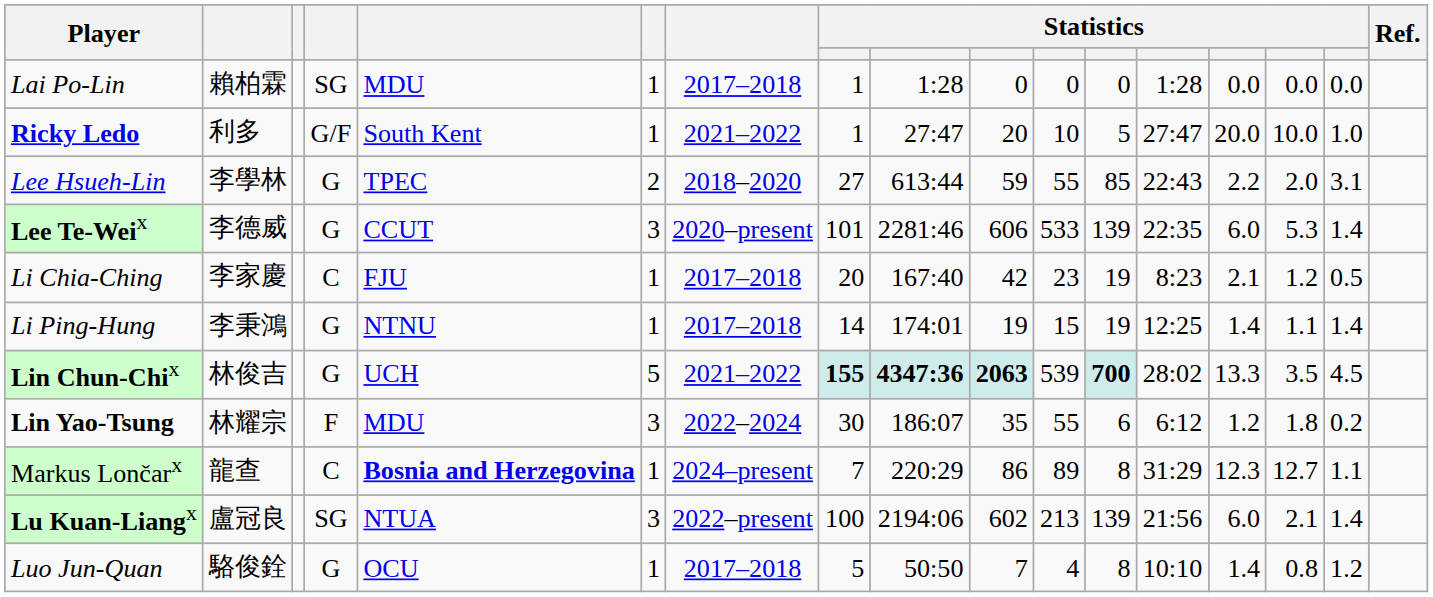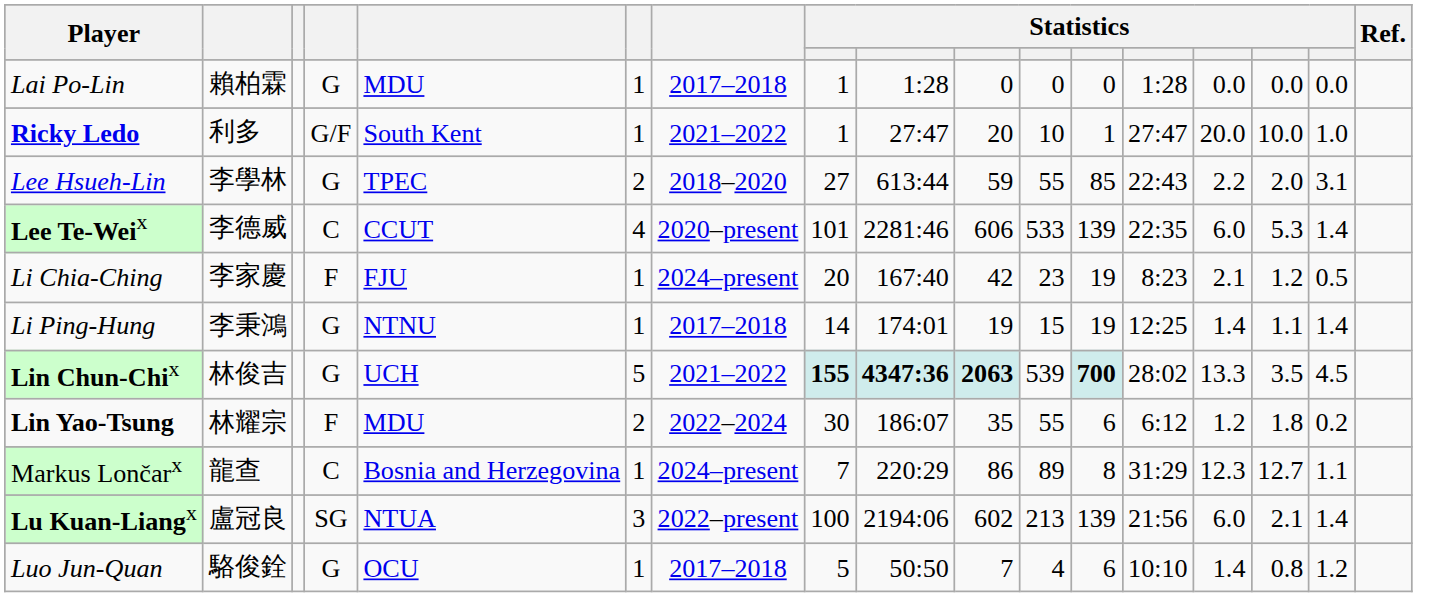(331, 84) SG -> (331, 84) G
(1124, 132) 5 -> (1109, 132) 1
(331, 228) G -> (331, 228) C
(654, 228) 3 -> (639, 228) 4
(331, 277) C -> (331, 277) F
(743, 277) 2017–2018 -> (728, 277) 2024–present
(654, 422) 3 -> (639, 422) 2
(499, 470) bold -> (492, 470) normal
(1124, 567) 8 -> (1109, 567) 6
